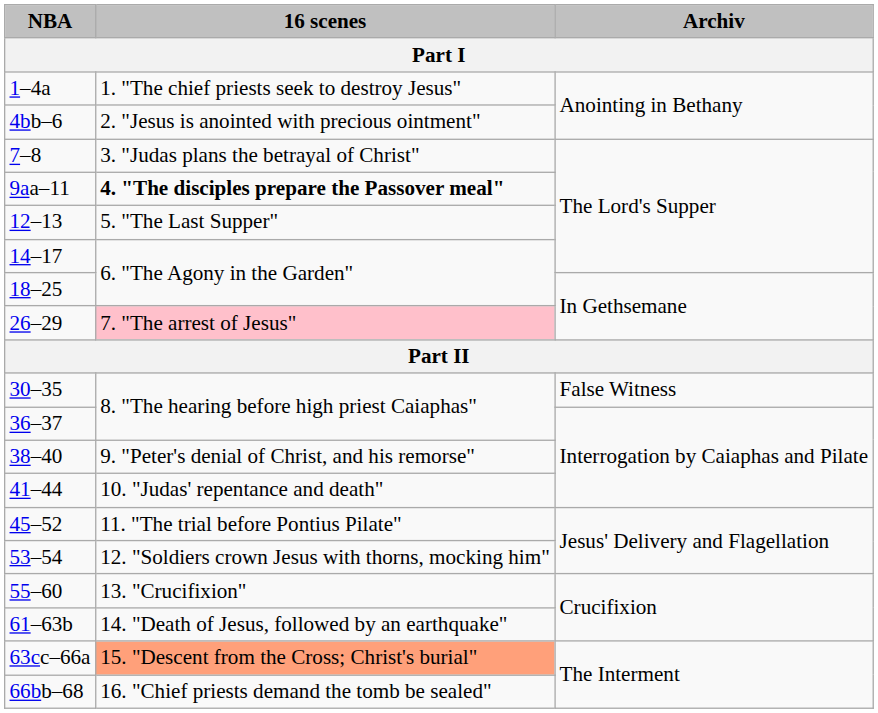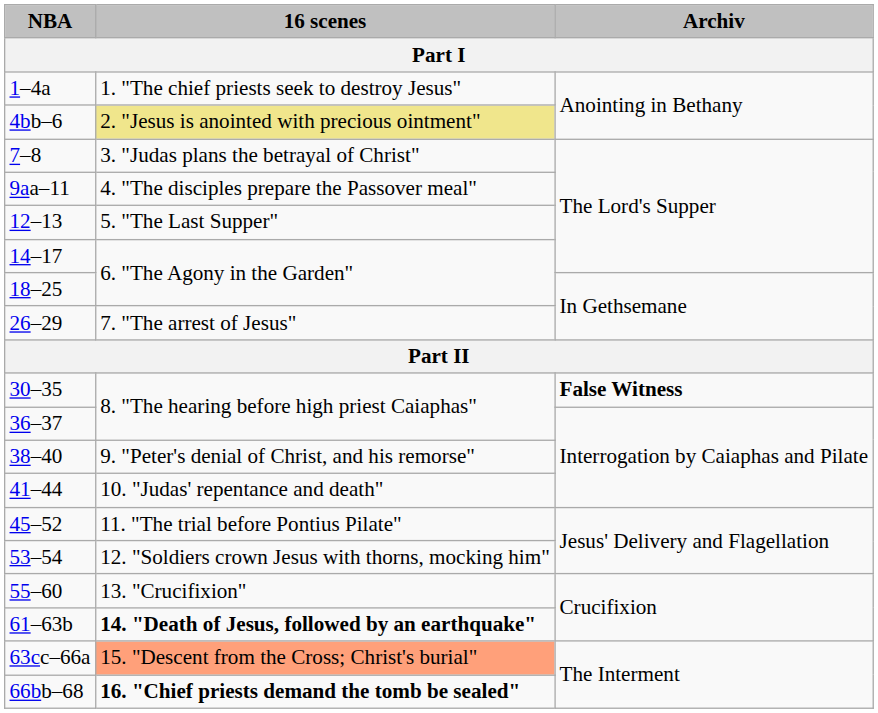(290, 121) no background -> (290, 121) khaki background
(302, 188) bold -> (289, 188) normal
(198, 322) pink background -> (198, 322) no background
(618, 389) normal -> (621, 389) bold
(304, 624) normal -> (318, 624) bold
(296, 691) normal -> (310, 691) bold
